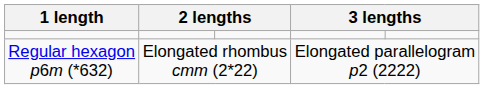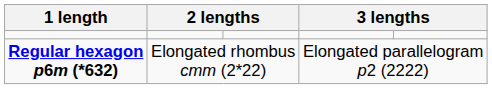(72, 61) normal -> (76, 61) bold
